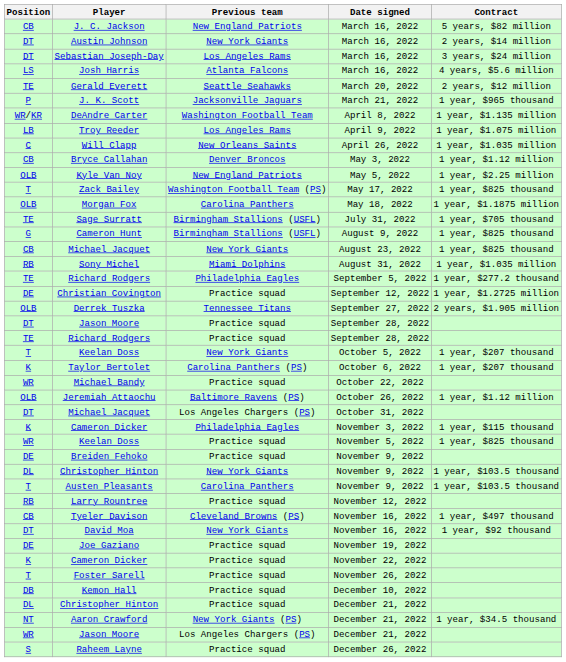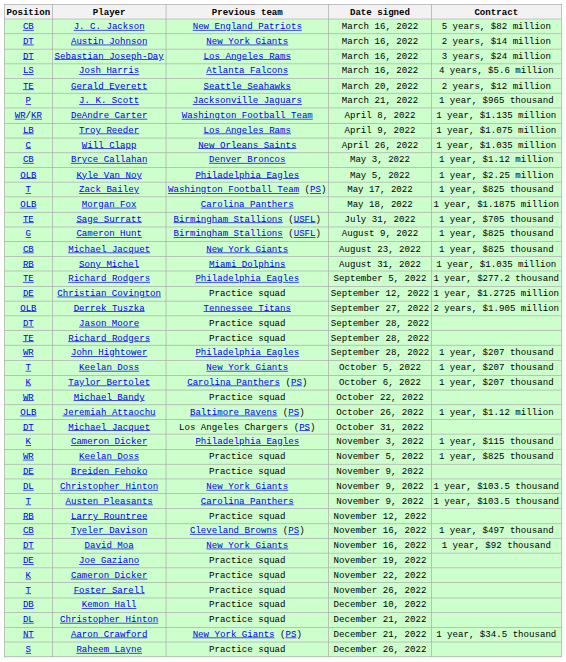(247, 175) New England Patriots -> (247, 175) Philadelphia Eagles
+ row: (109, 353)
- row: (109, 635)
